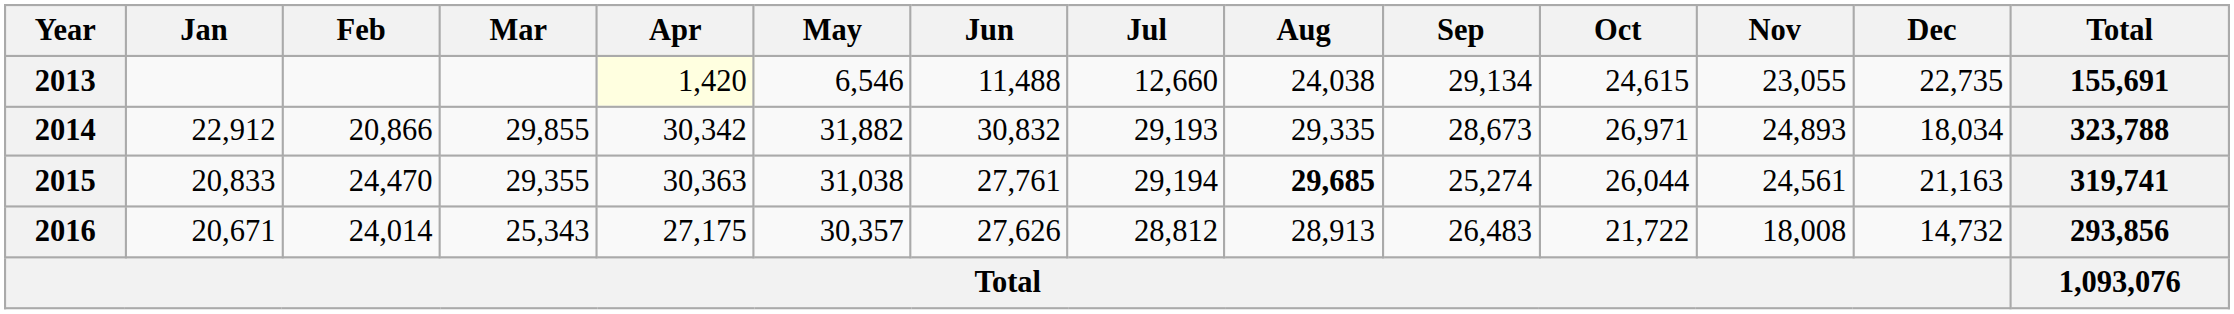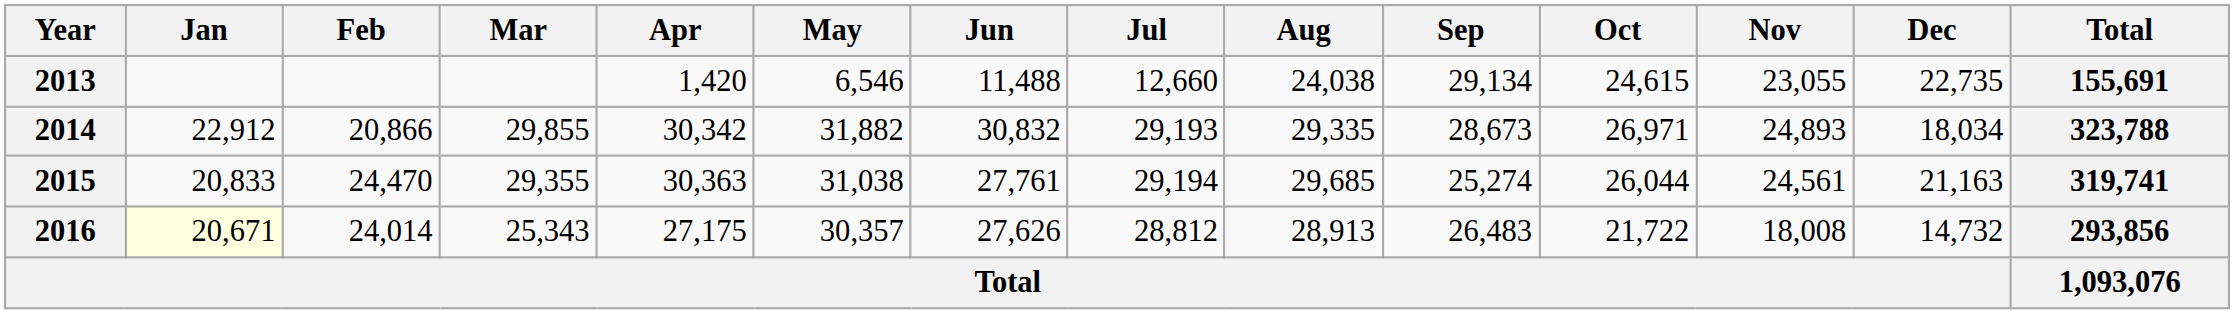(712, 80) lightyellow background -> (712, 80) no background
(1333, 181) bold -> (1333, 181) normal
(234, 231) no background -> (234, 231) lightyellow background
